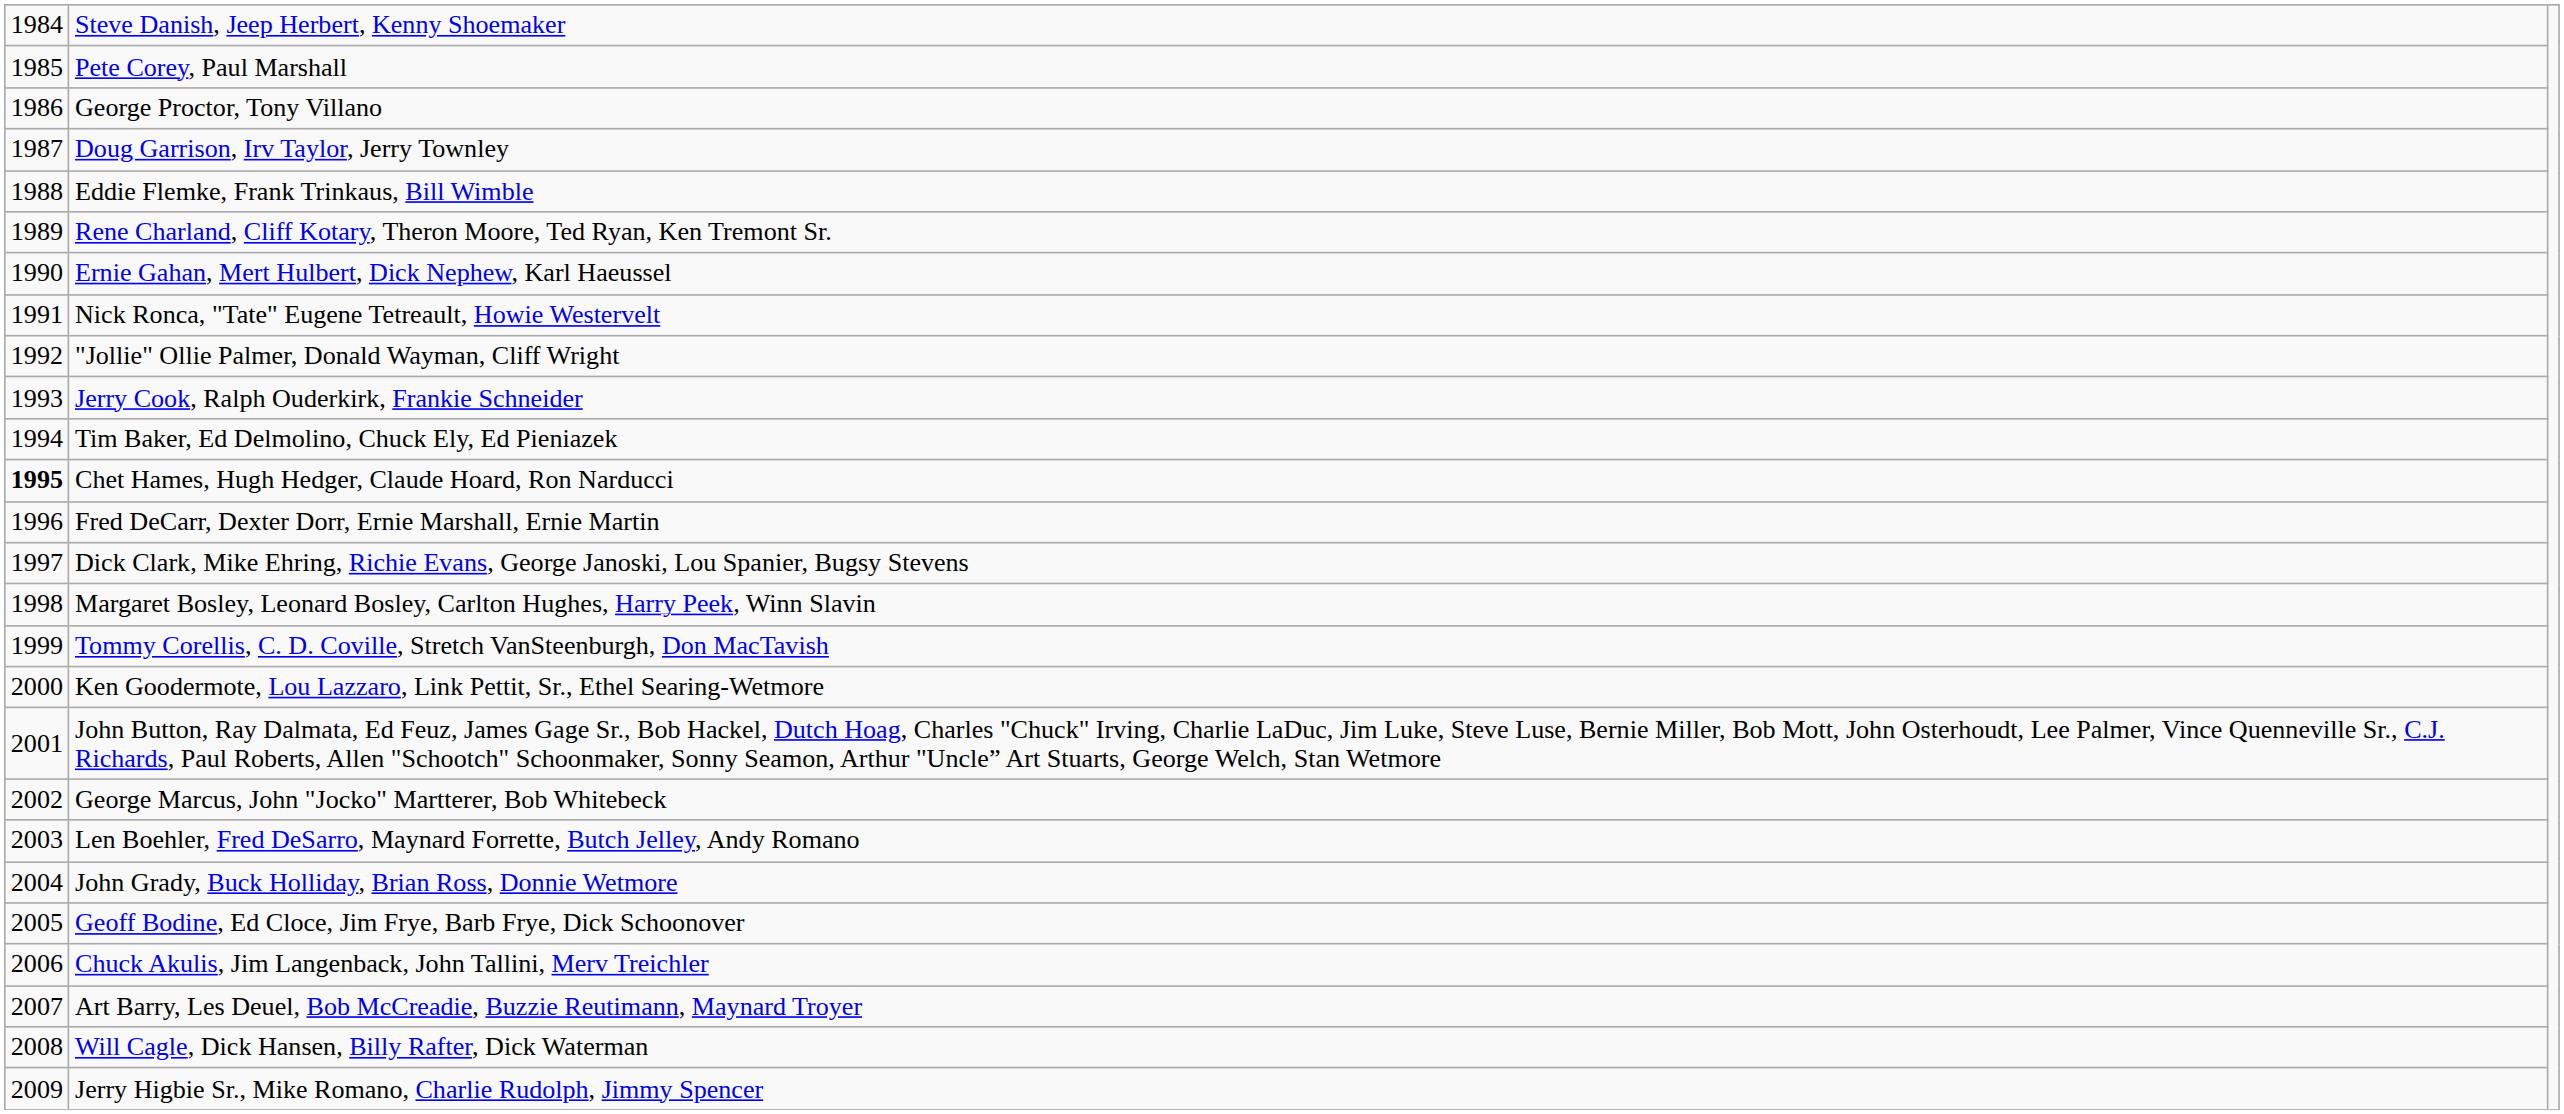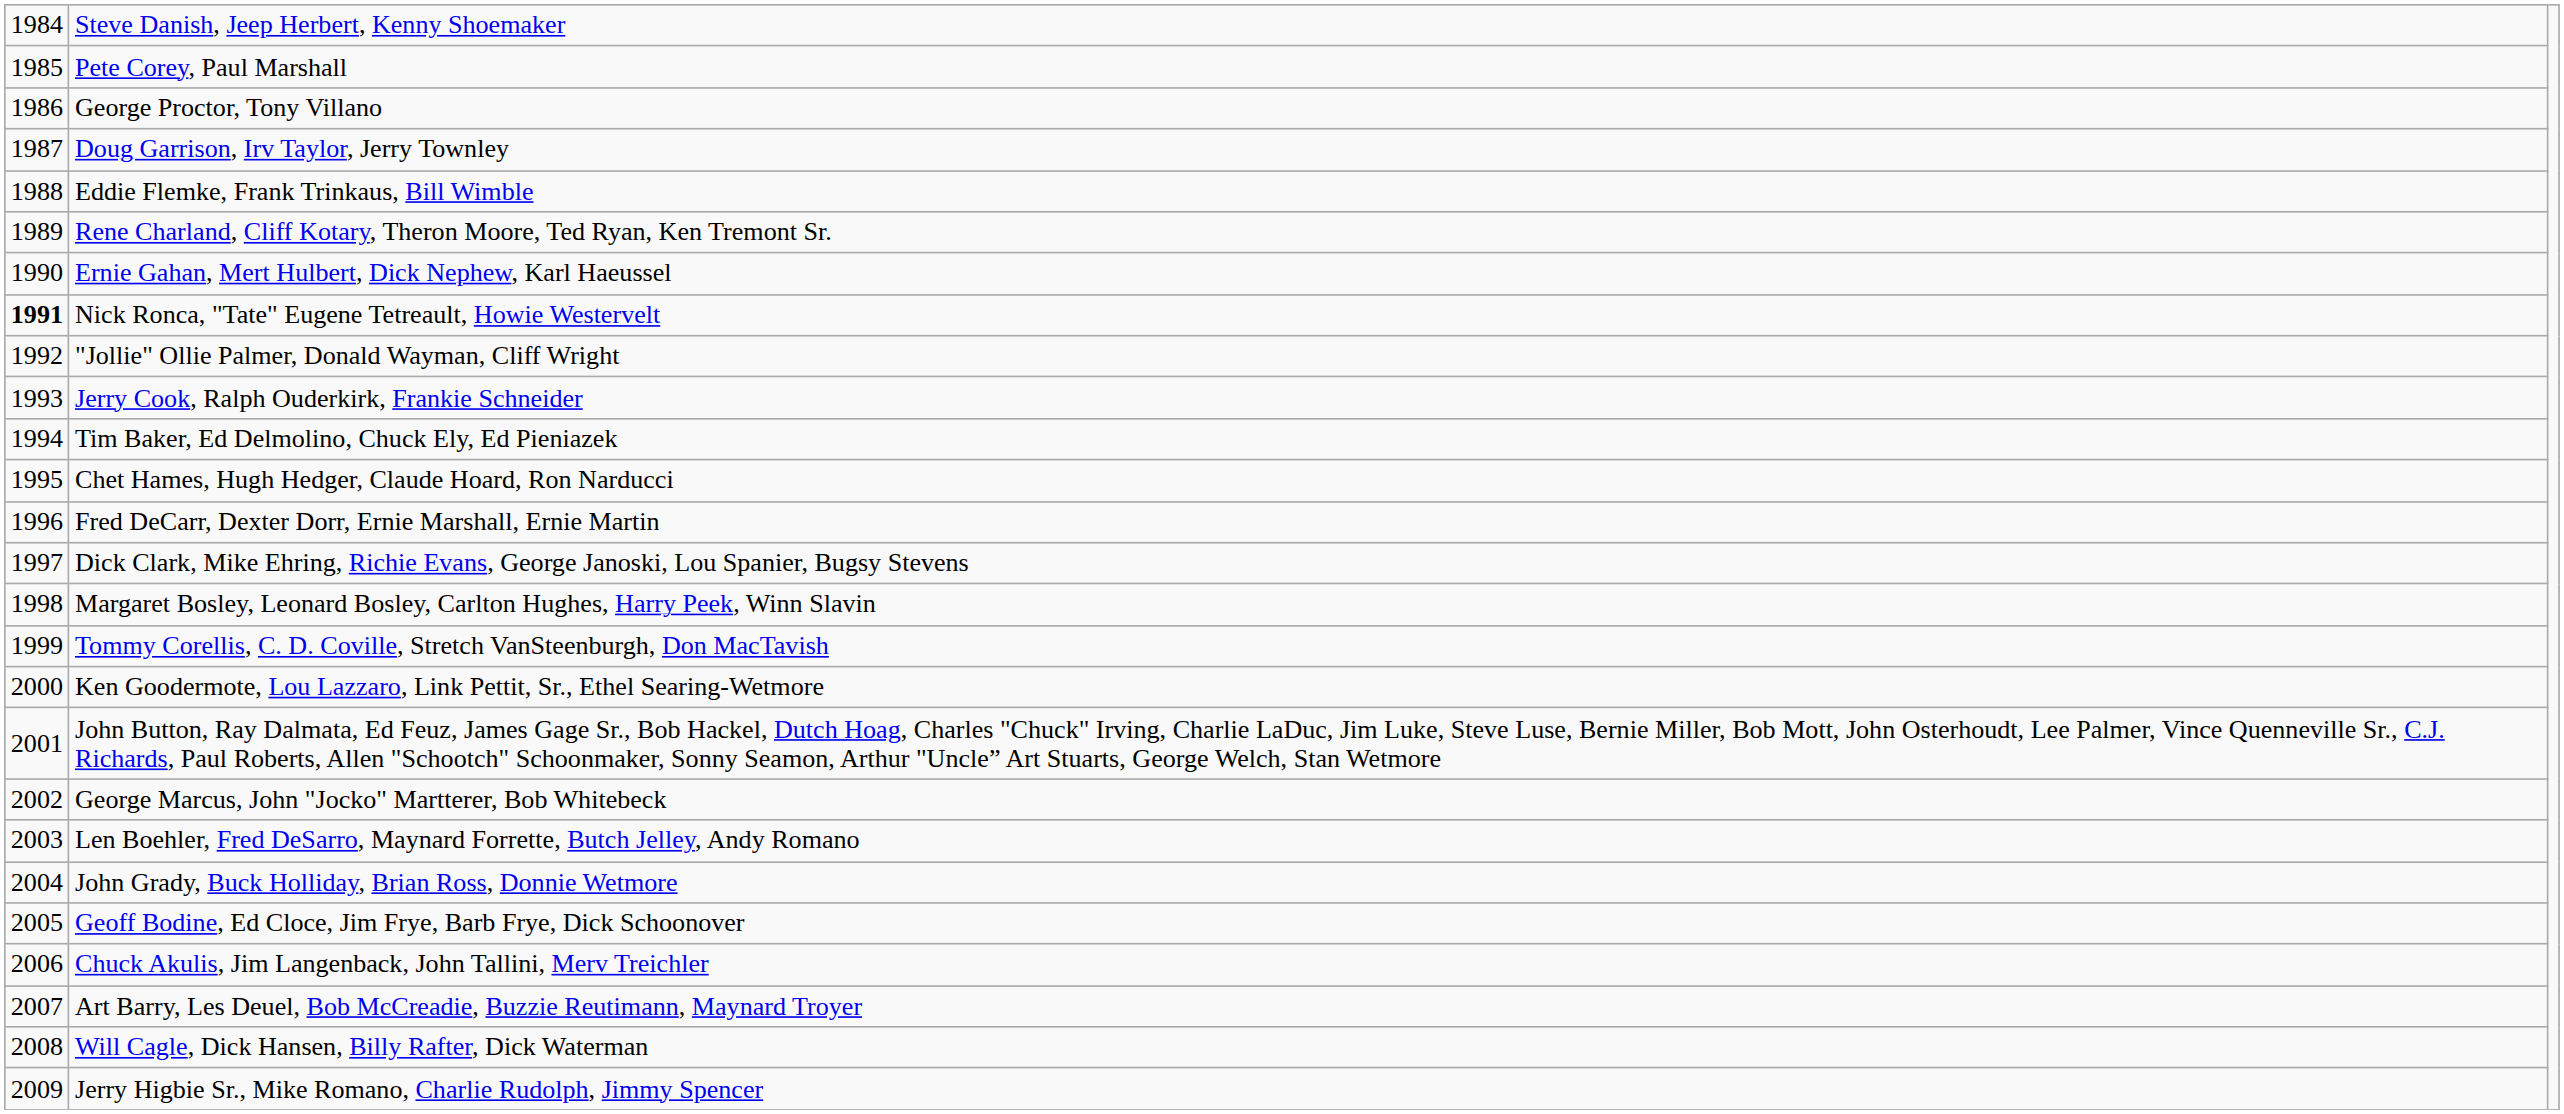(37, 314) normal -> (37, 314) bold
(37, 480) bold -> (37, 480) normal
